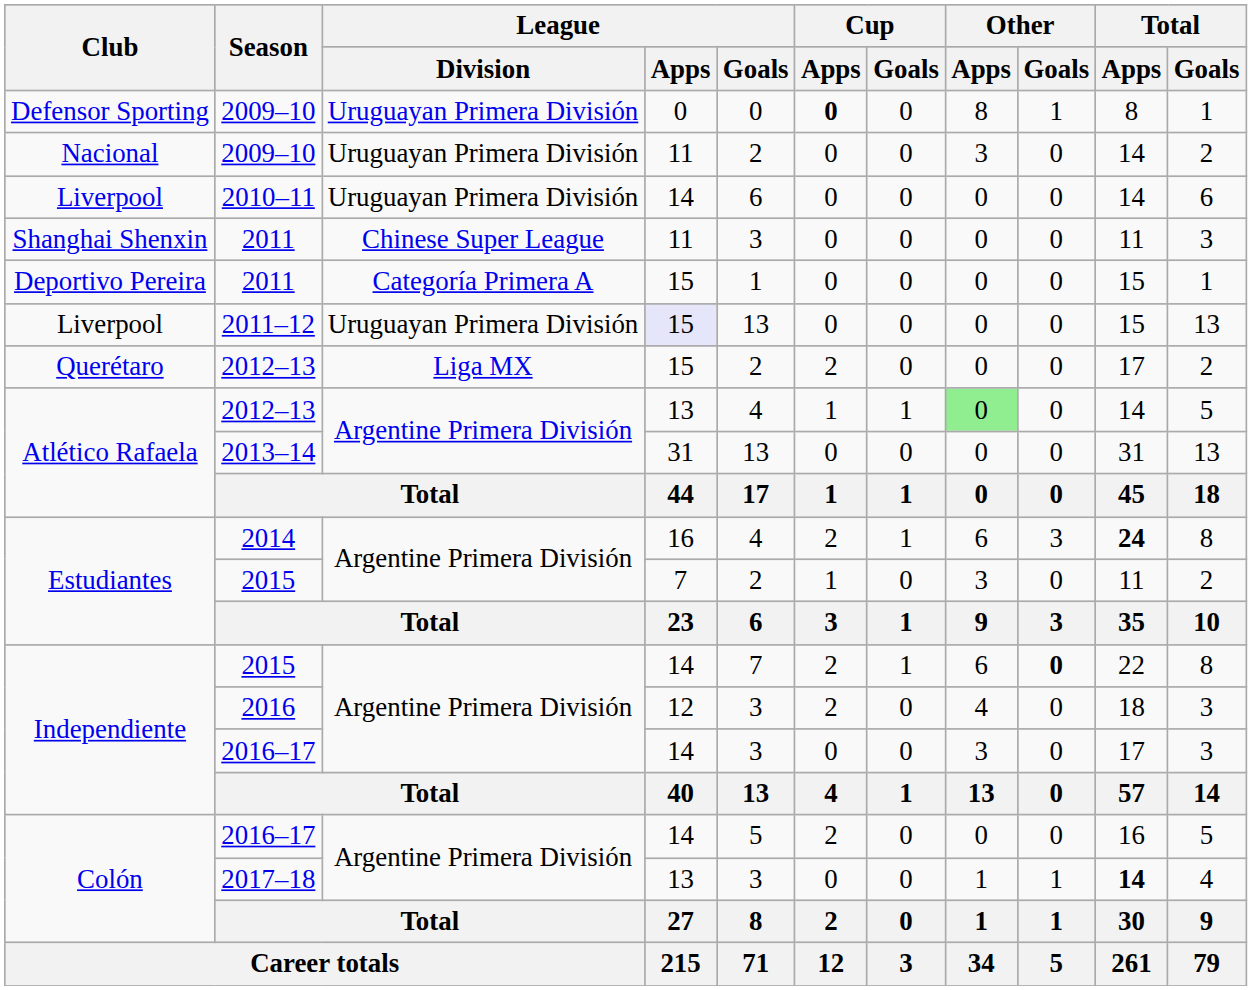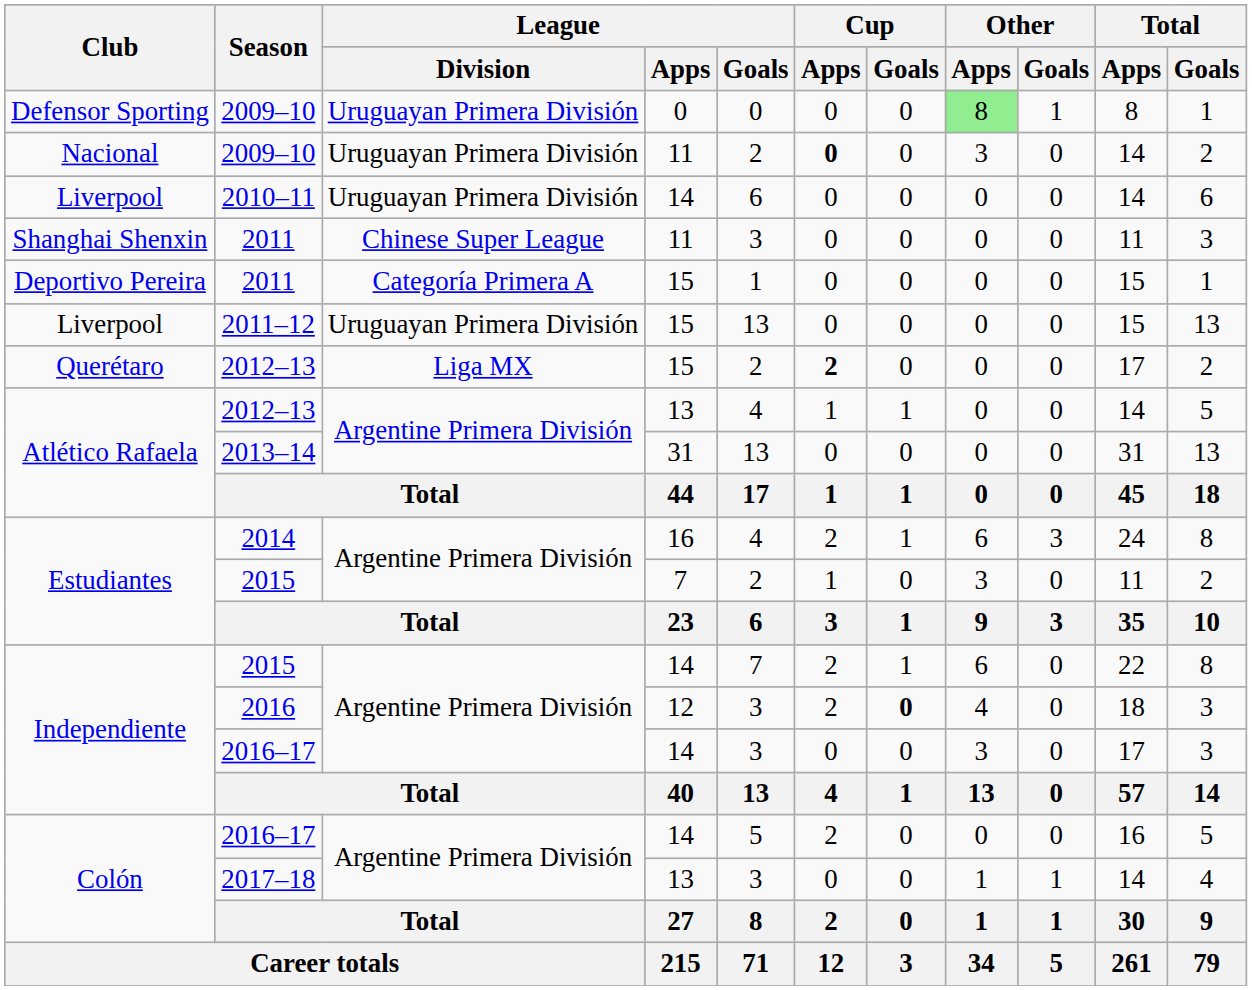(831, 111) bold -> (831, 111) normal
(981, 111) no background -> (981, 111) lightgreen background
(831, 153) normal -> (831, 153) bold
(681, 324) lavender background -> (681, 324) no background
(831, 366) normal -> (831, 366) bold
(981, 409) lightgreen background -> (981, 409) no background
(1131, 537) bold -> (1131, 537) normal
(1056, 665) bold -> (1056, 665) normal
(906, 707) normal -> (906, 707) bold
(1131, 878) bold -> (1131, 878) normal
